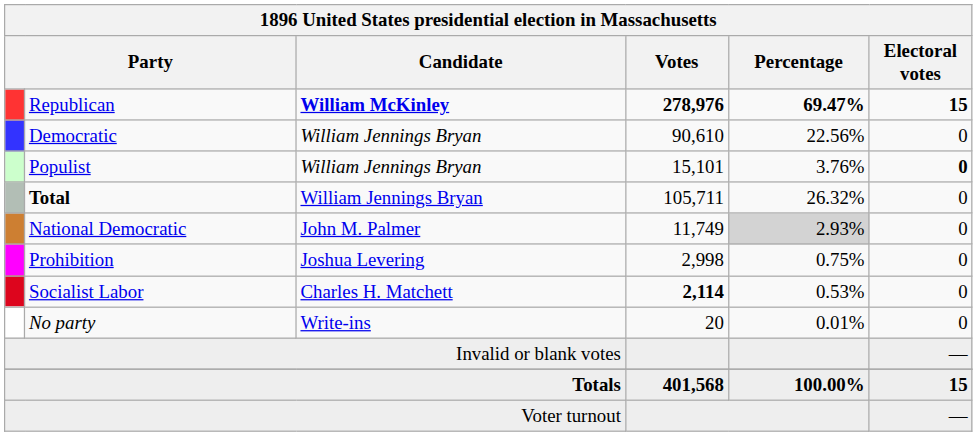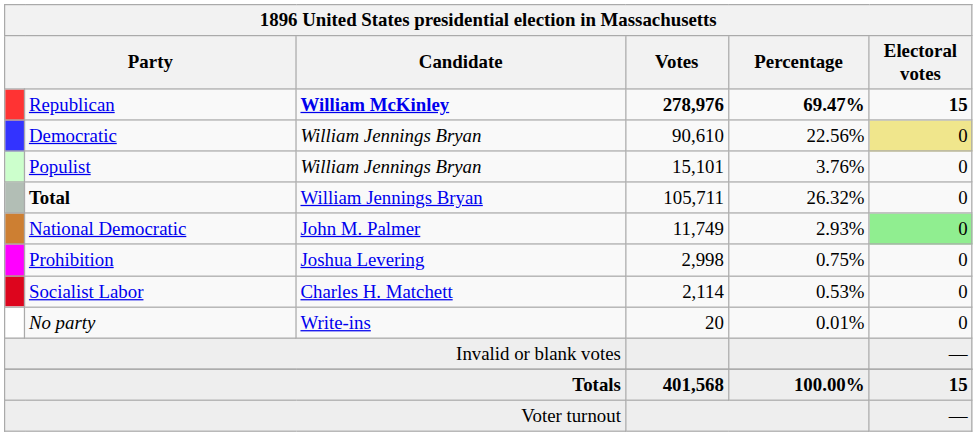(963, 135) no background -> (963, 135) khaki background
(963, 166) bold -> (963, 166) normal
(840, 229) lightgrey background -> (840, 229) no background
(963, 229) no background -> (963, 229) lightgreen background
(703, 291) bold -> (703, 291) normal
